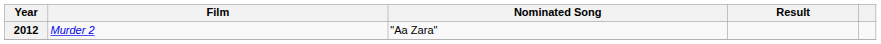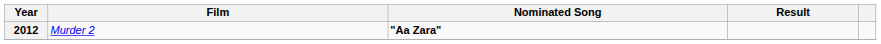(414, 30) normal -> (416, 30) bold
